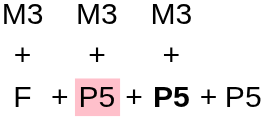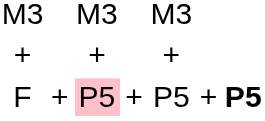(171, 96) bold -> (171, 96) normal
(243, 96) normal -> (243, 96) bold
